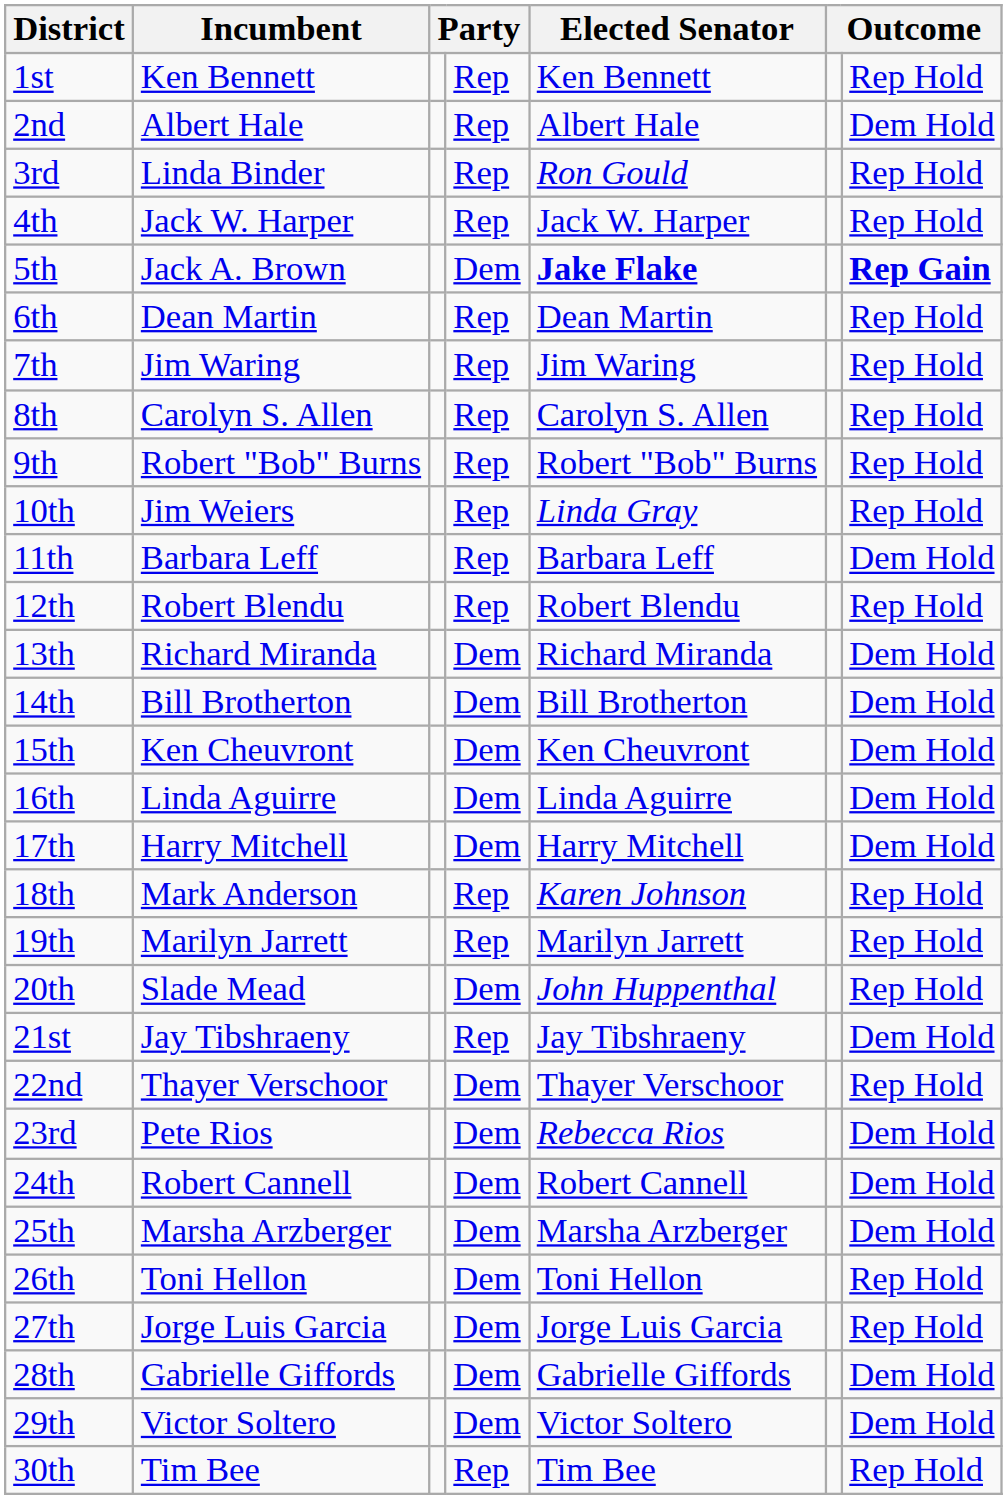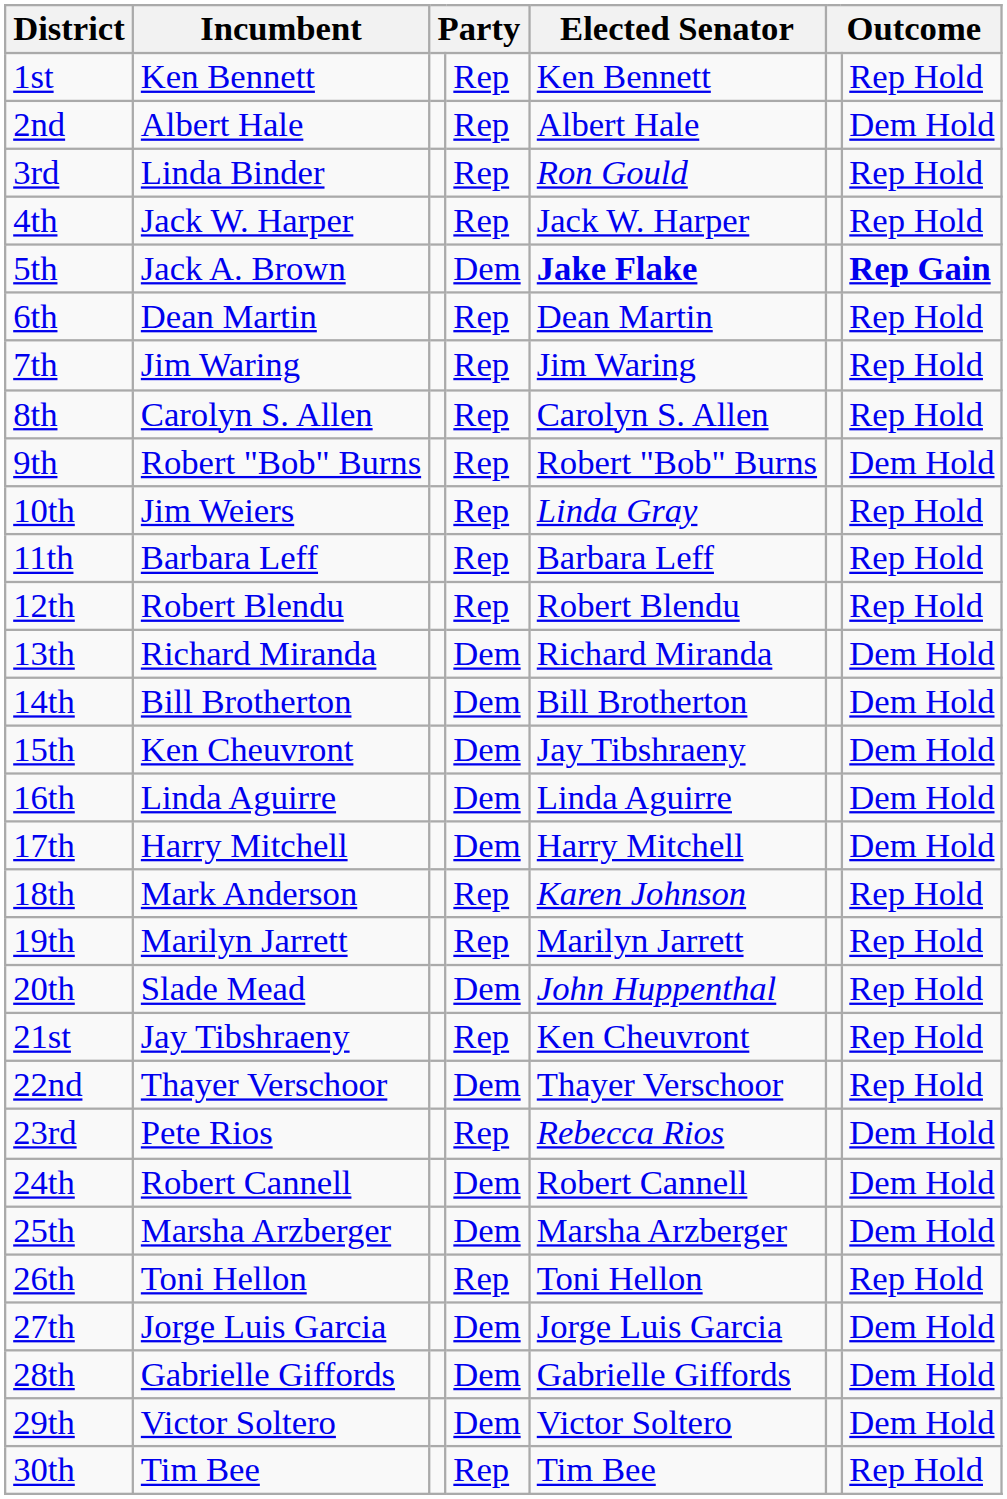(916, 460) Rep Hold -> (922, 460) Dem Hold
(922, 556) Dem Hold -> (916, 556) Rep Hold
(643, 749) Ken Cheuvront -> (641, 749) Jay Tibshraeny
(641, 1037) Jay Tibshraeny -> (643, 1037) Ken Cheuvront
(922, 1037) Dem Hold -> (916, 1037) Rep Hold
(487, 1133) Dem -> (481, 1133) Rep
(487, 1277) Dem -> (481, 1277) Rep
(916, 1325) Rep Hold -> (922, 1325) Dem Hold
